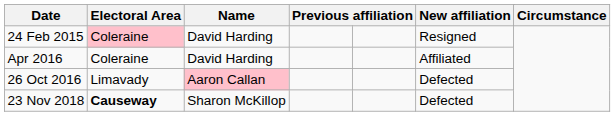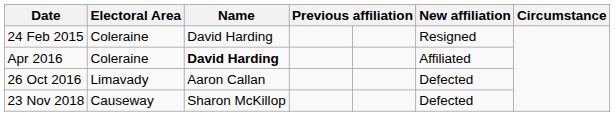(119, 37) pink background -> (119, 37) no background
(230, 58) normal -> (233, 58) bold
(226, 80) pink background -> (226, 80) no background
(124, 101) bold -> (122, 101) normal
